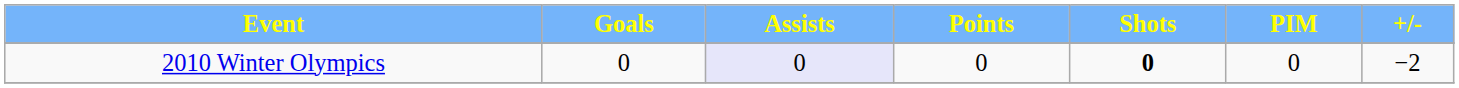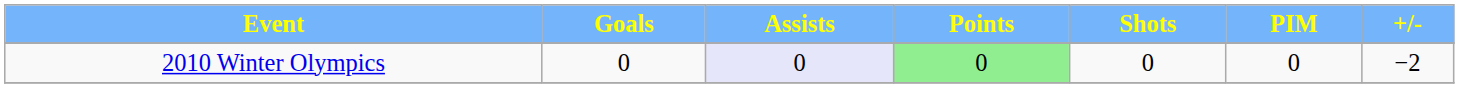(981, 62) no background -> (981, 62) lightgreen background
(1148, 62) bold -> (1148, 62) normal
